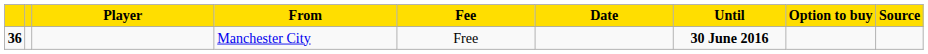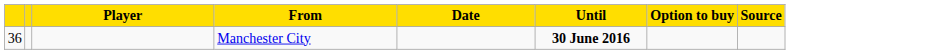- column: (466, 15)
(15, 37) bold -> (15, 37) normal
